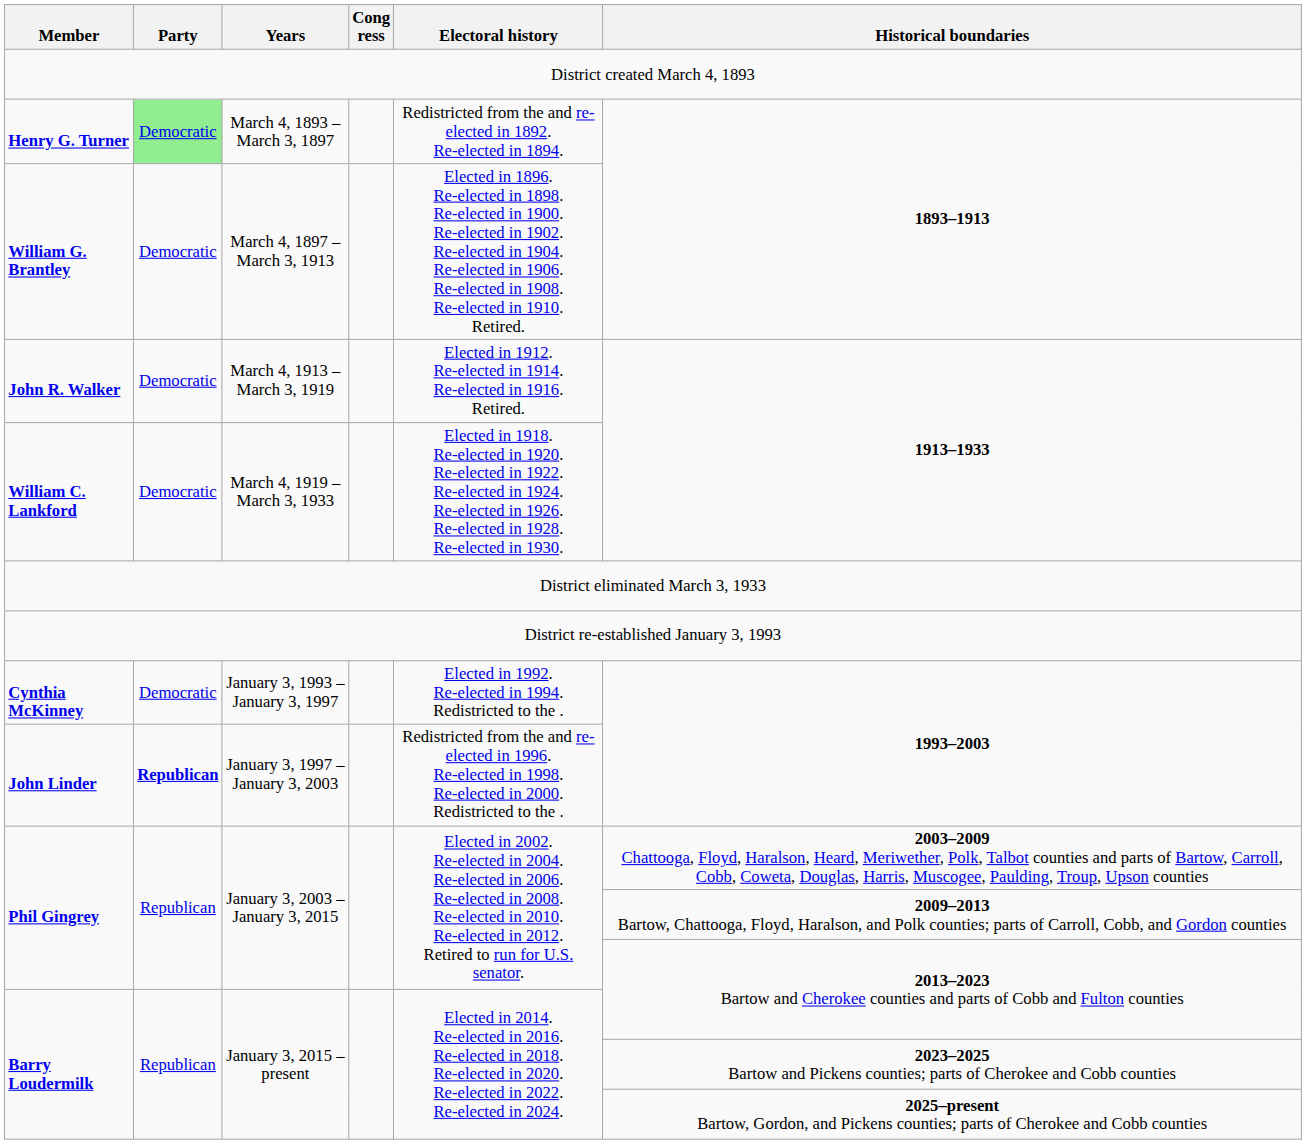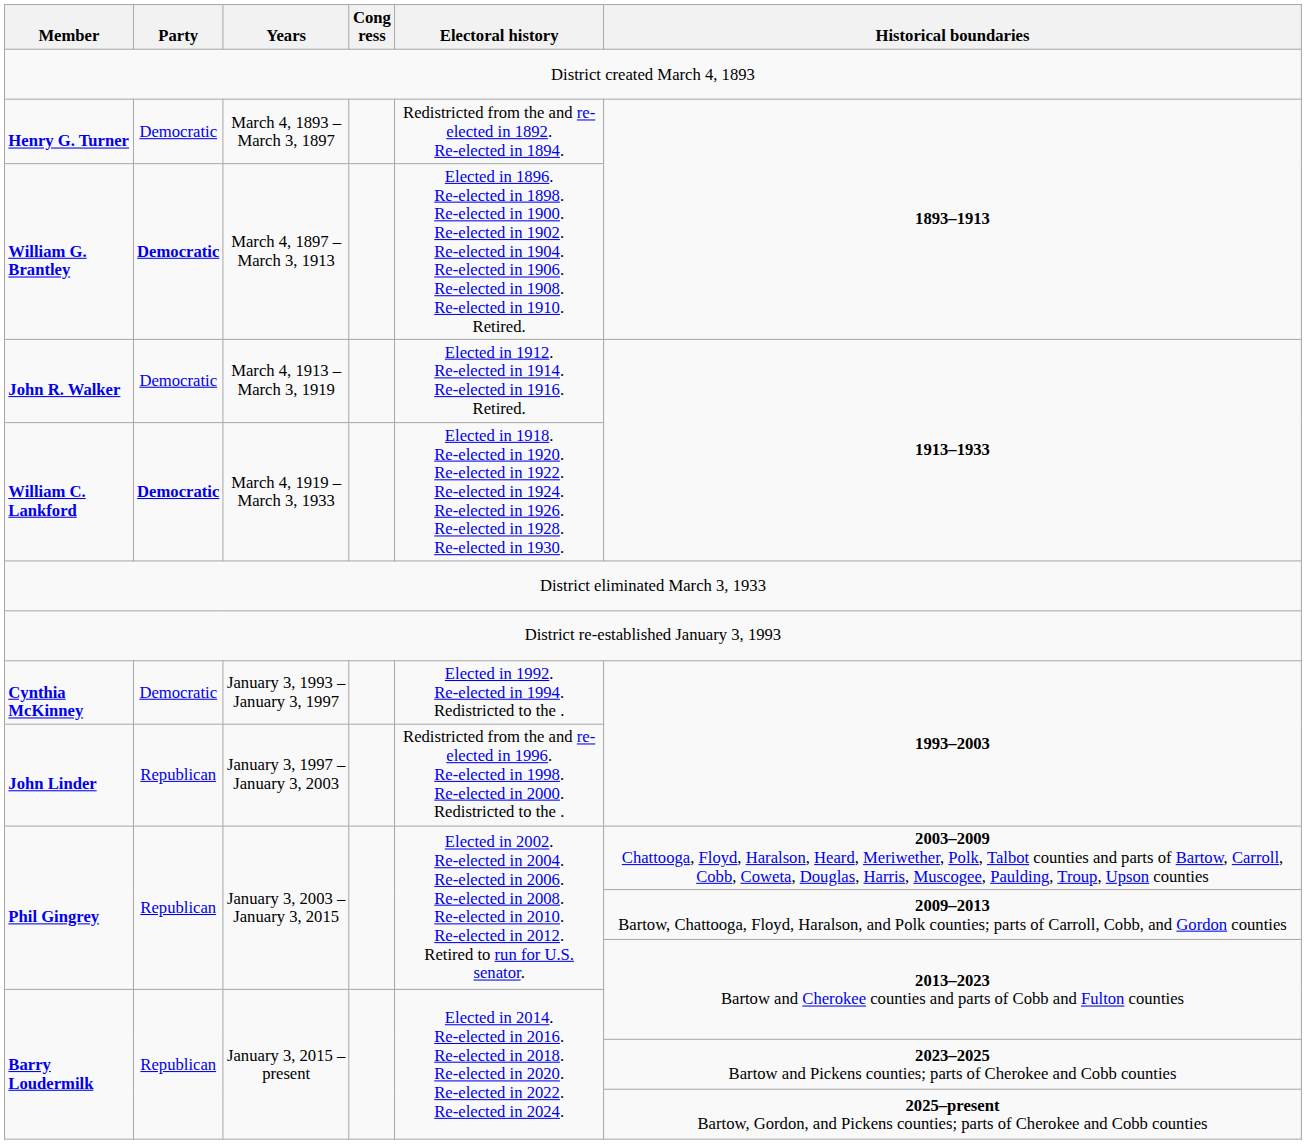(178, 131) lightgreen background -> (178, 131) no background
(178, 251) normal -> (178, 251) bold
(178, 491) normal -> (178, 491) bold
(178, 775) bold -> (178, 775) normal
